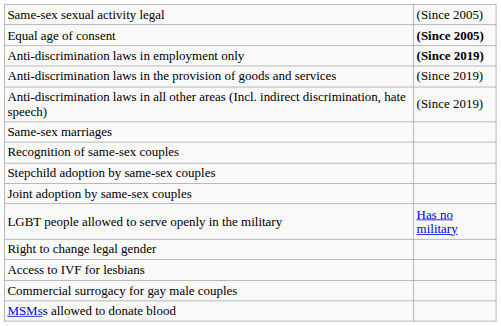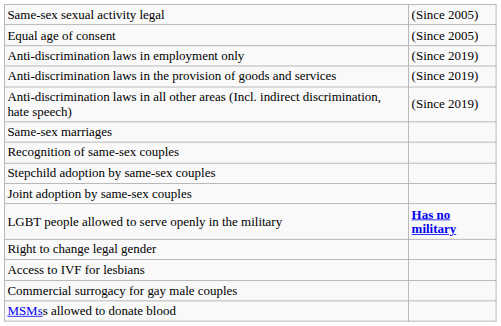(450, 35) bold -> (445, 35) normal
(450, 55) bold -> (445, 55) normal
(437, 221) normal -> (434, 221) bold
